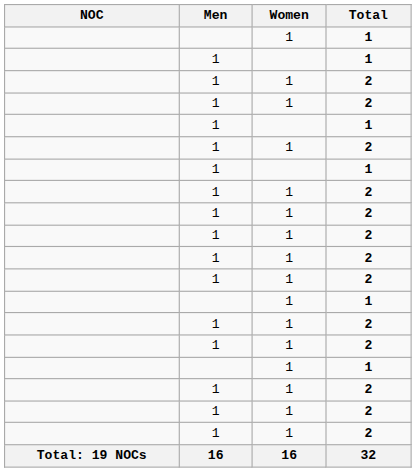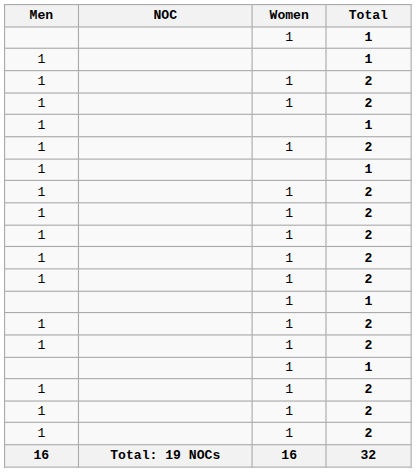columns swapped: (92, 15) <-> (216, 15)
